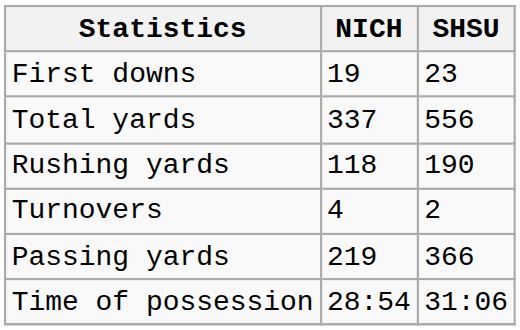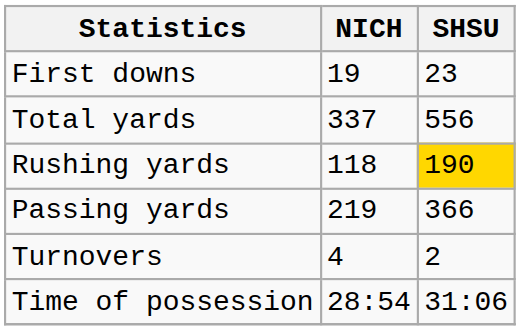(449, 165) no background -> (449, 165) gold background
rows swapped: (121, 257) <-> (87, 211)
